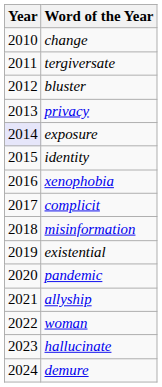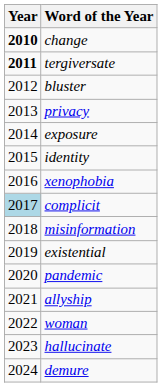(23, 39) normal -> (23, 39) bold
(22, 63) normal -> (22, 63) bold
(23, 134) lavender background -> (23, 134) no background
(23, 205) no background -> (23, 205) lightblue background
